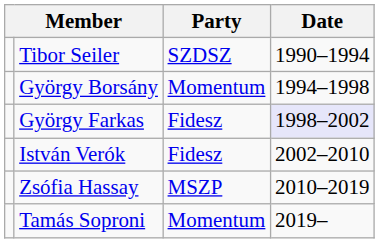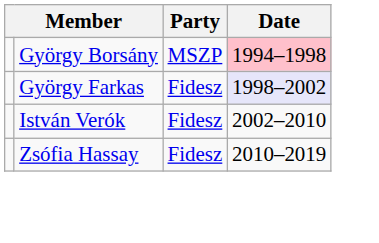- row: (69, 54)
(216, 87) Momentum -> (195, 54) MSZP
(322, 87) no background -> (279, 54) pink background
(195, 187) MSZP -> (195, 154) Fidesz
- row: (82, 220)
